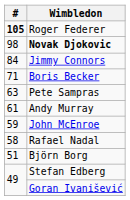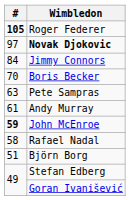(13, 45) 98 -> (13, 45) 97
(13, 77) 71 -> (13, 77) 70
(13, 124) normal -> (13, 124) bold
